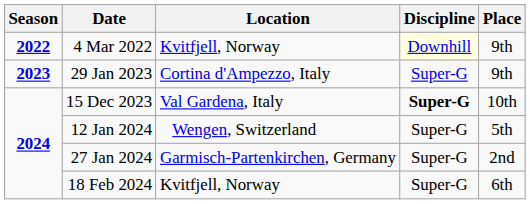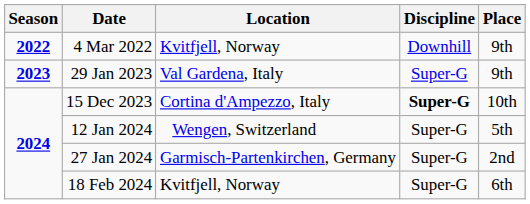(439, 46) lightyellow background -> (439, 46) no background
(245, 74) Cortina d'Ampezzo, Italy -> (222, 74) Val Gardena, Italy
(222, 102) Val Gardena, Italy -> (245, 102) Cortina d'Ampezzo, Italy
